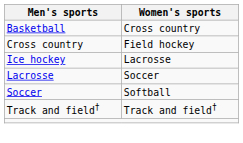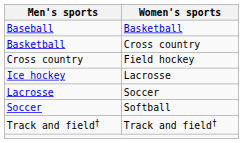+ row: (30, 28)
